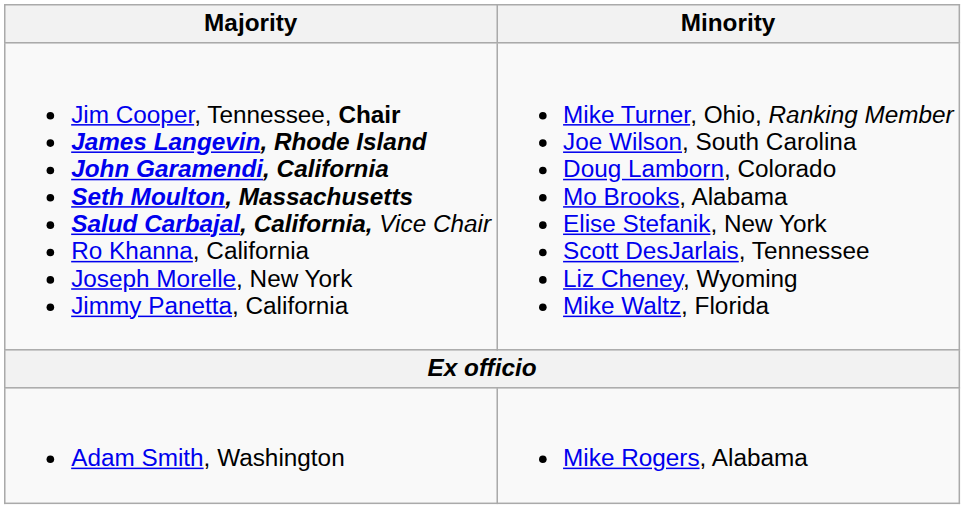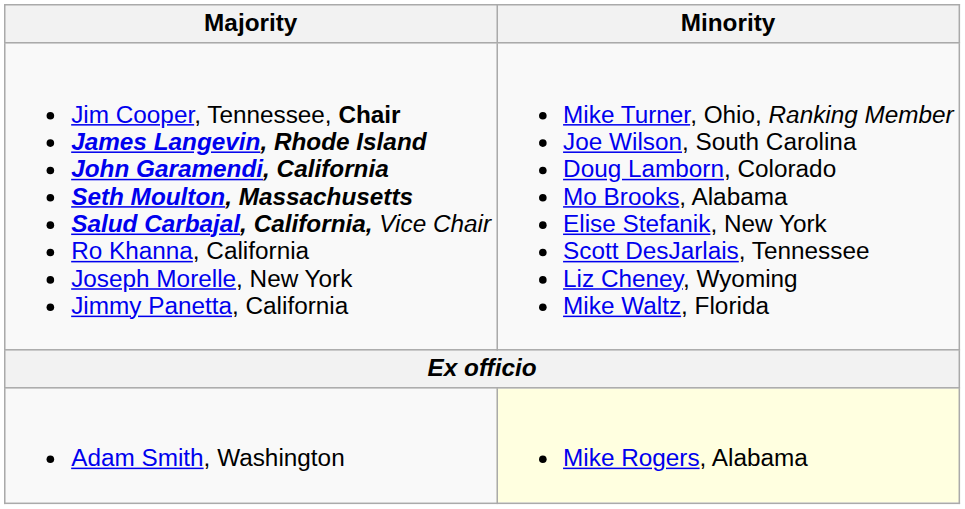(728, 459) no background -> (728, 459) lightyellow background
